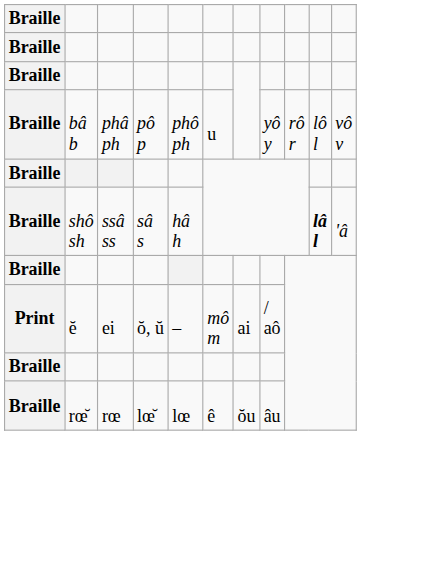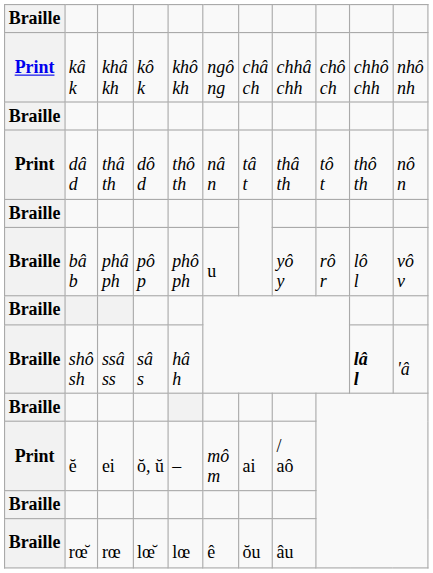+ row: (77, 77)
+ row: (78, 174)
